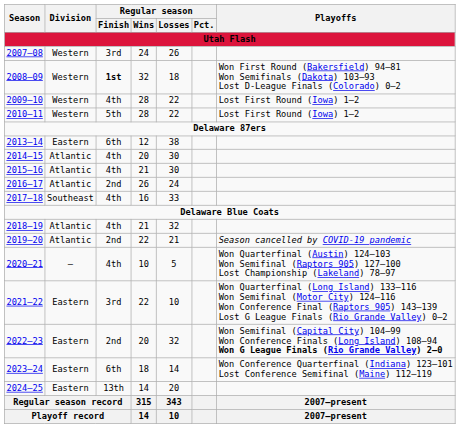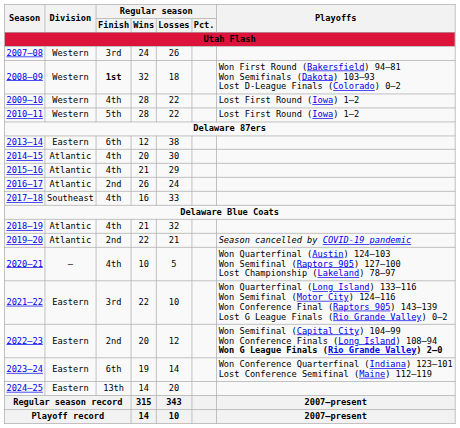(174, 171) 30 -> (174, 171) 29
(174, 341) 32 -> (174, 341) 12
(144, 370) 18 -> (144, 370) 19
